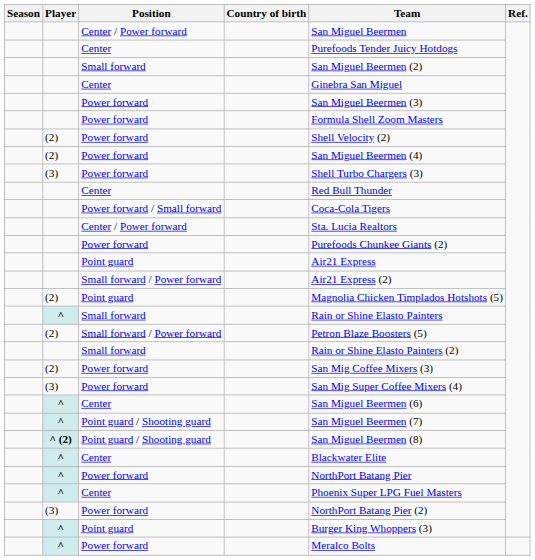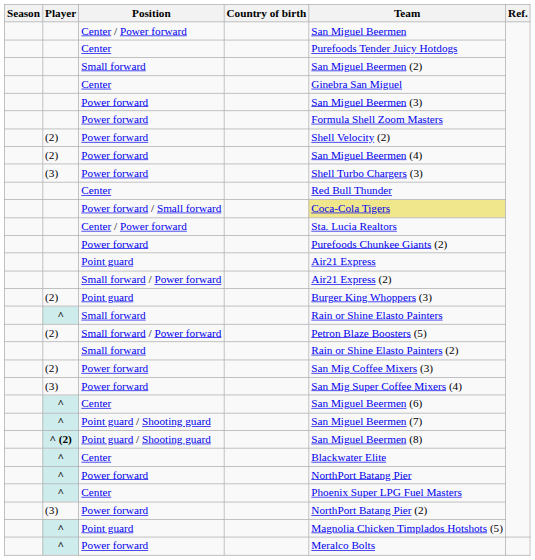(351, 208) no background -> (351, 208) khaki background
(407, 297) Magnolia Chicken Timplados Hotshots (5) -> (372, 297) Burger King Whoppers (3)
(372, 528) Burger King Whoppers (3) -> (407, 528) Magnolia Chicken Timplados Hotshots (5)
